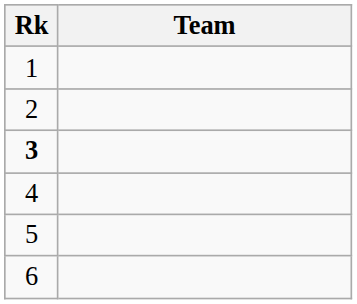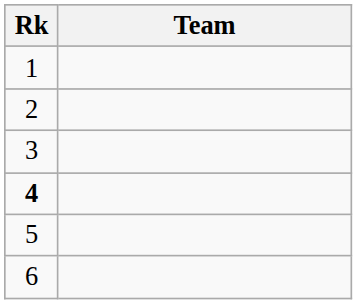(32, 151) bold -> (32, 151) normal
(32, 192) normal -> (32, 192) bold
